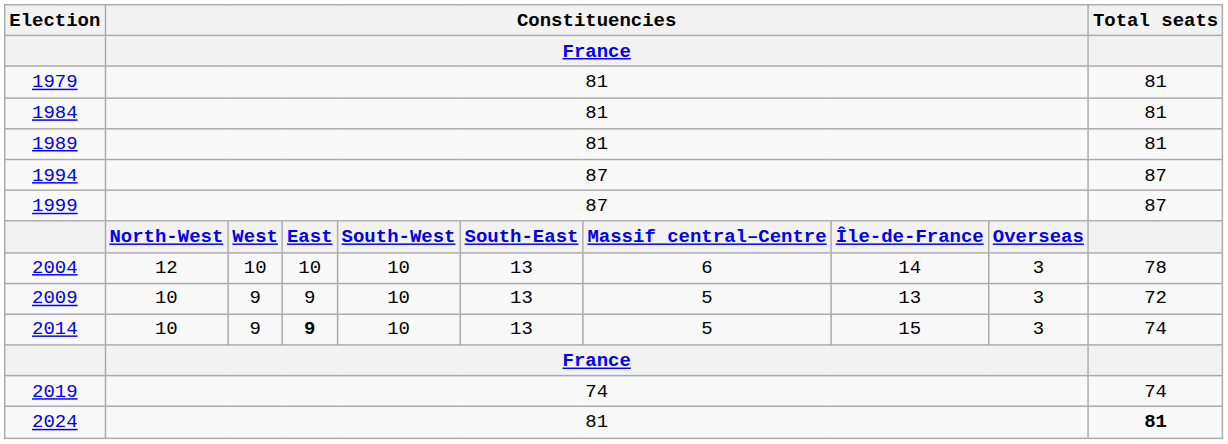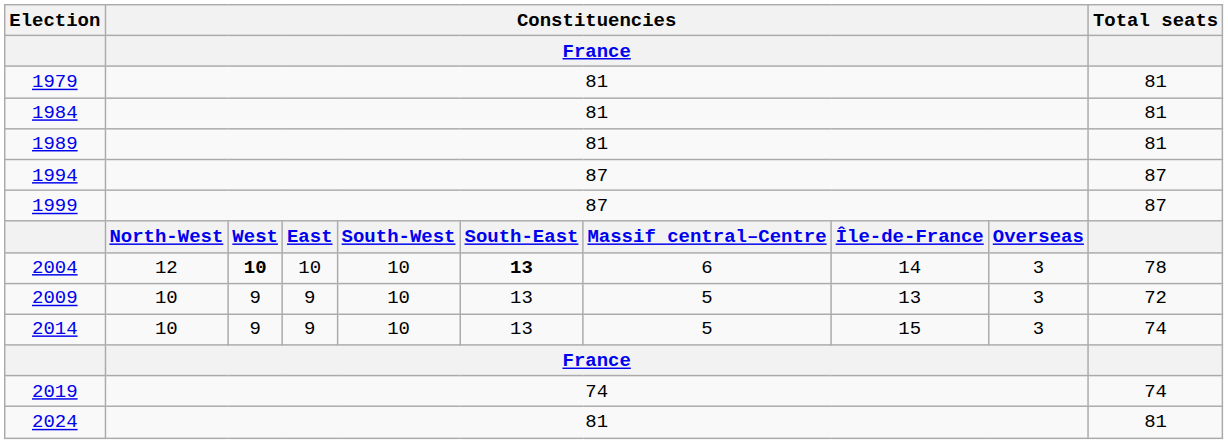(255, 268) normal -> (255, 268) bold
(521, 268) normal -> (521, 268) bold
(310, 330) bold -> (310, 330) normal
(1156, 422) bold -> (1156, 422) normal
